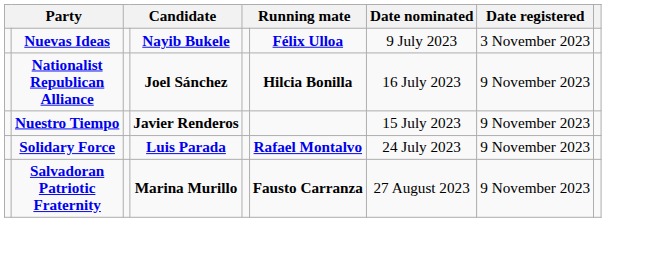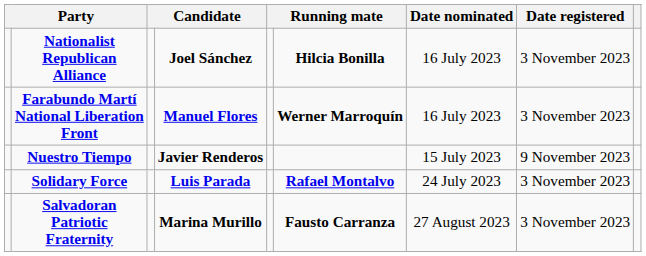- row: (67, 40)
(535, 81) 9 November 2023 -> (575, 57) 3 November 2023
+ row: (79, 116)
(535, 147) 9 November 2023 -> (575, 181) 3 November 2023
(535, 188) 9 November 2023 -> (575, 222) 3 November 2023
